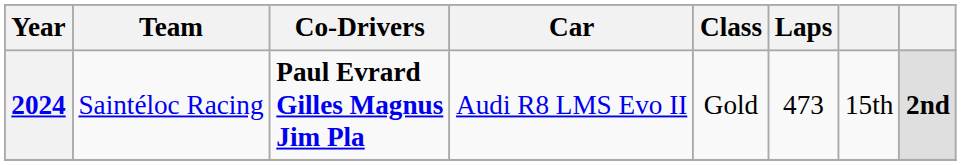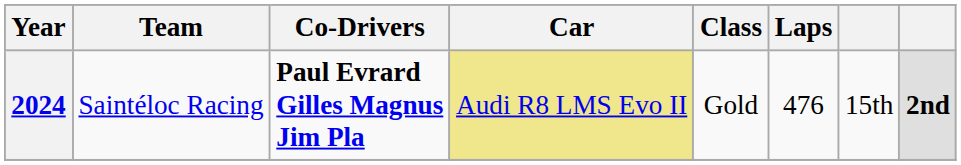(572, 104) no background -> (572, 104) khaki background
(803, 104) 473 -> (803, 104) 476
